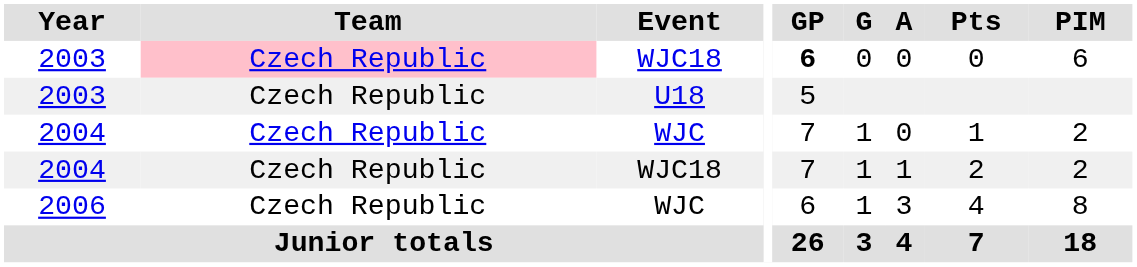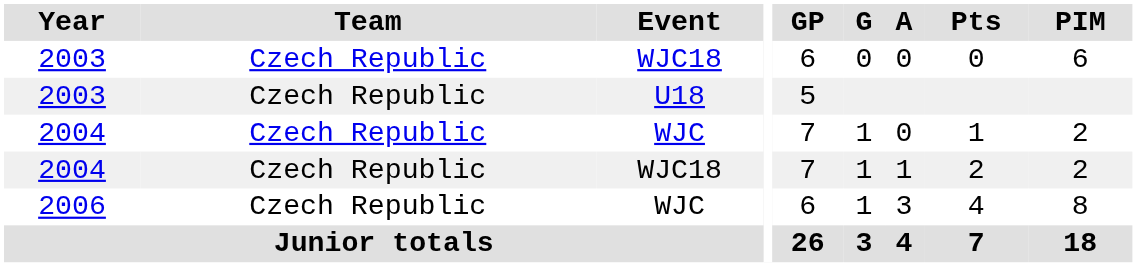(368, 59) pink background -> (368, 59) no background
(808, 59) bold -> (808, 59) normal
